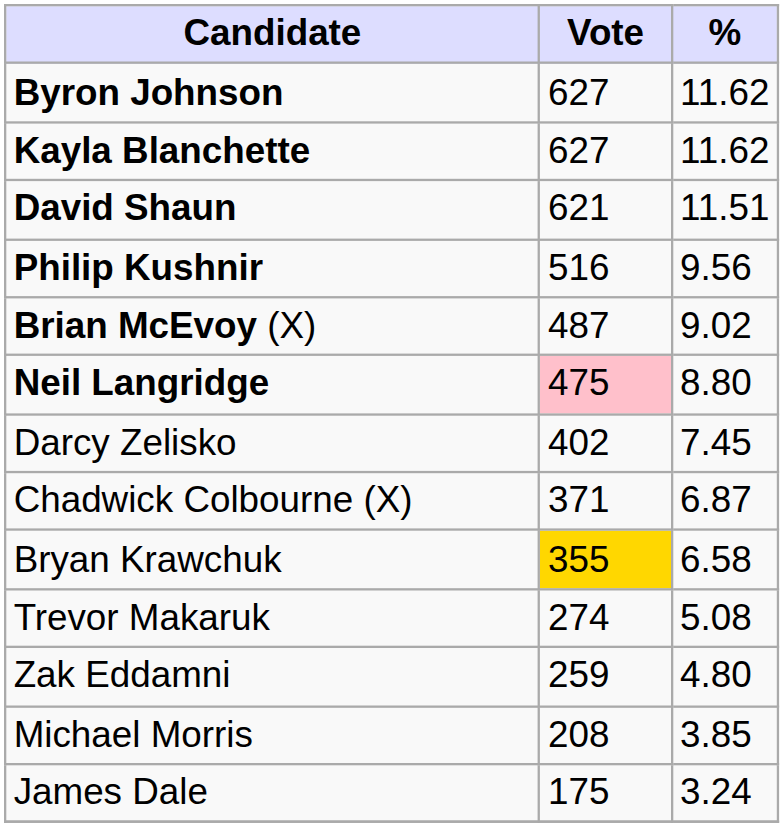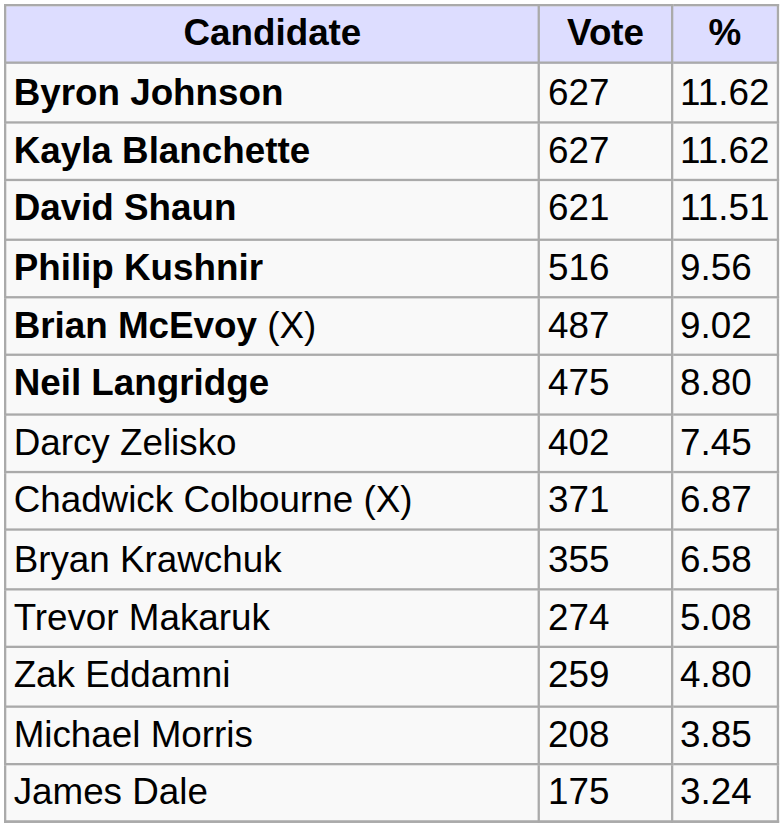(579, 383) pink background -> (579, 383) no background
(579, 558) gold background -> (579, 558) no background
